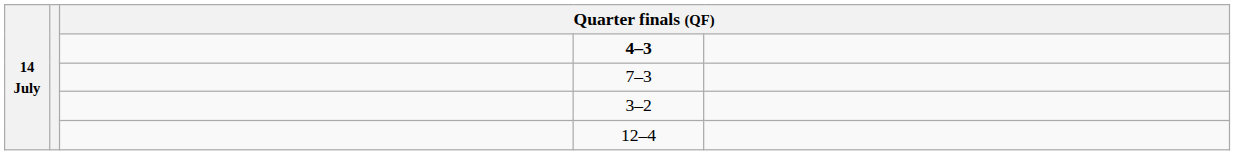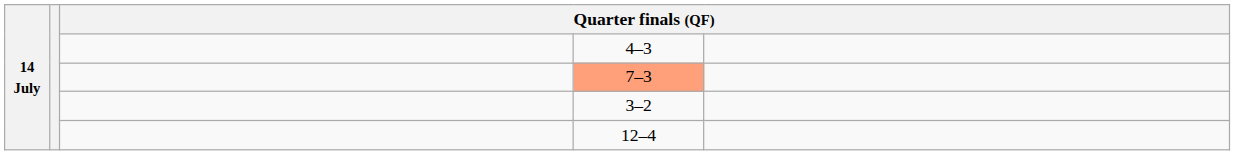(639, 48) bold -> (639, 48) normal
(639, 77) no background -> (639, 77) lightsalmon background
